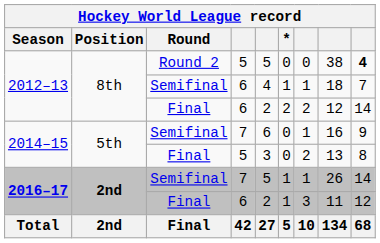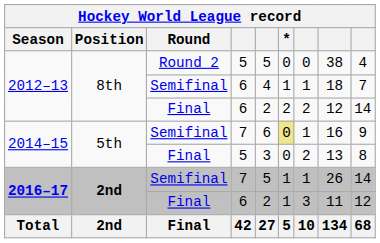(363, 63) bold -> (363, 63) normal
(287, 133) no background -> (287, 133) khaki background
